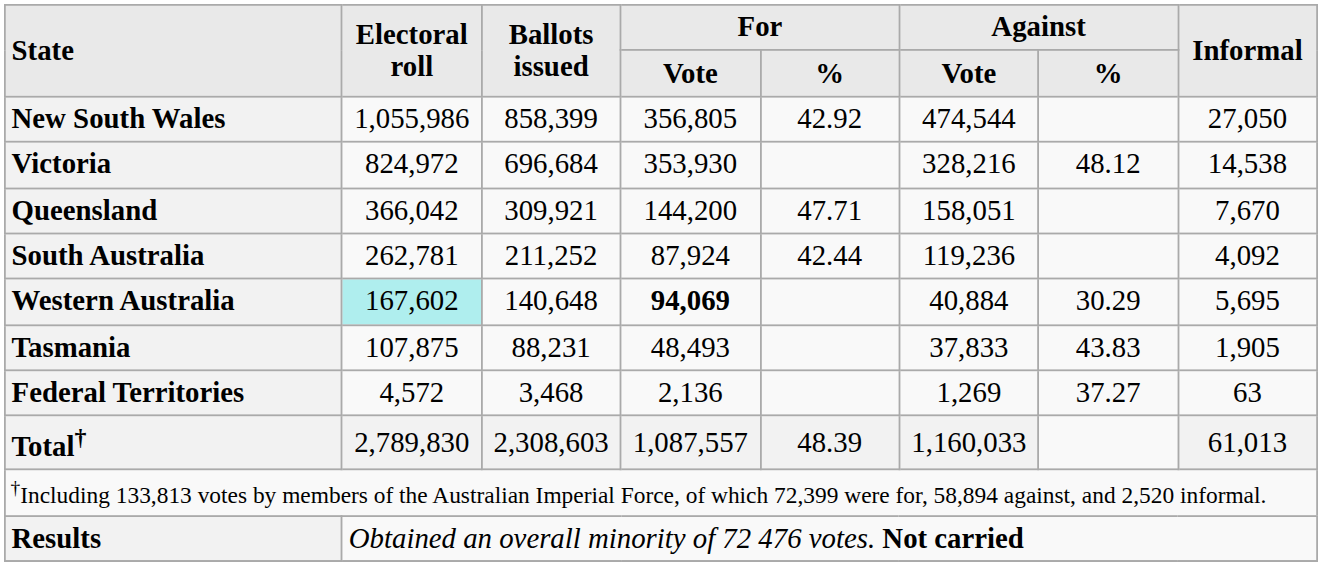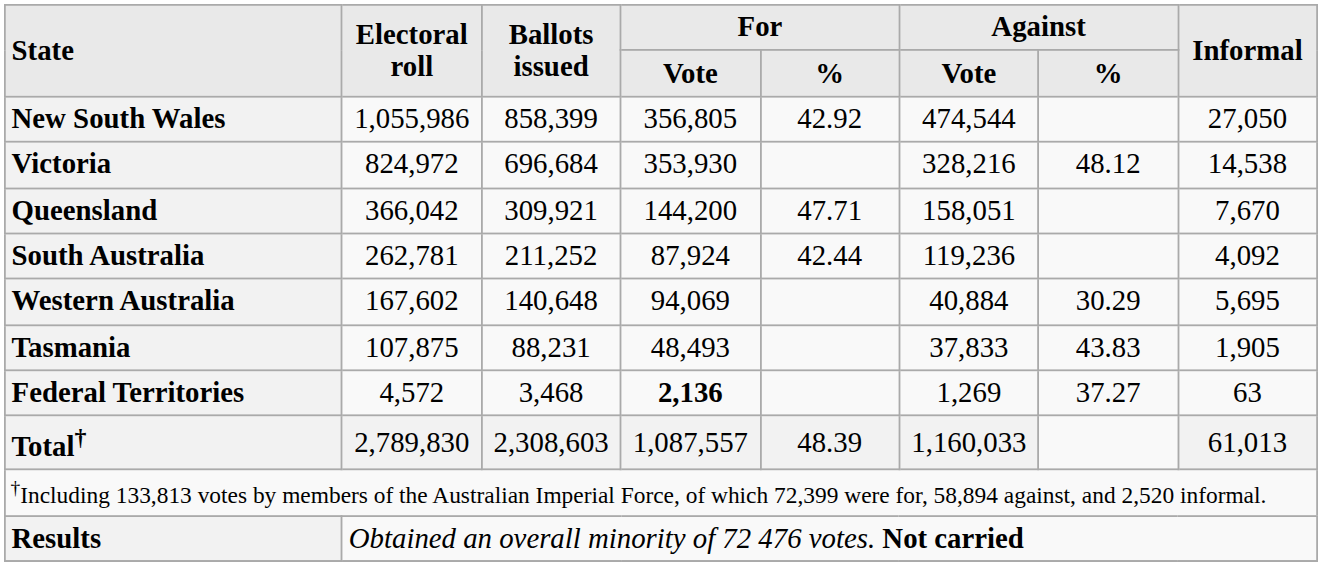(412, 301) paleturquoise background -> (412, 301) no background
(690, 301) bold -> (690, 301) normal
(690, 392) normal -> (690, 392) bold
